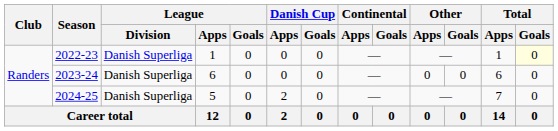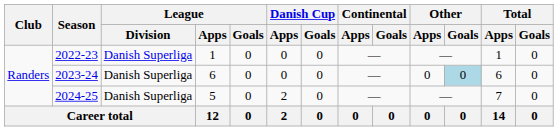(534, 55) lightyellow background -> (534, 55) no background
(463, 75) no background -> (463, 75) lightblue background
